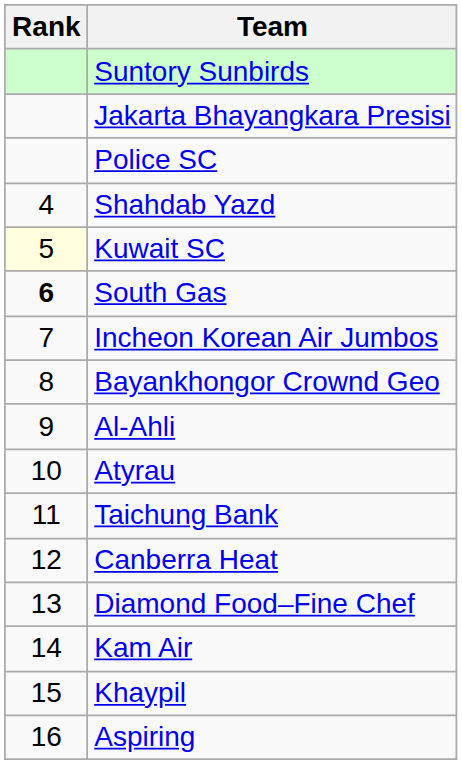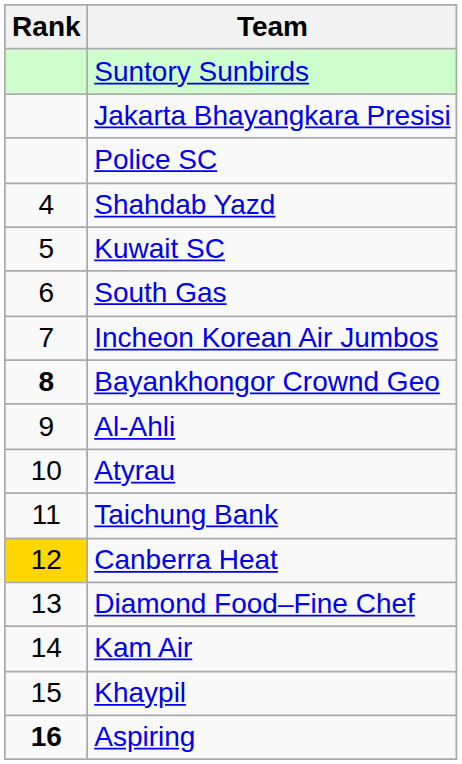(46, 248) lightyellow background -> (46, 248) no background
(46, 293) bold -> (46, 293) normal
(46, 381) normal -> (46, 381) bold
(46, 559) no background -> (46, 559) gold background
(46, 737) normal -> (46, 737) bold
